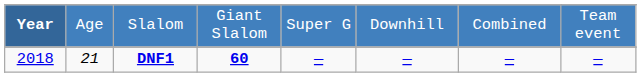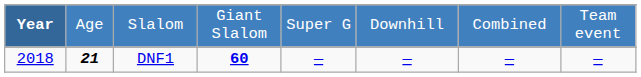(90, 60) normal -> (90, 60) bold
(155, 60) bold -> (155, 60) normal
